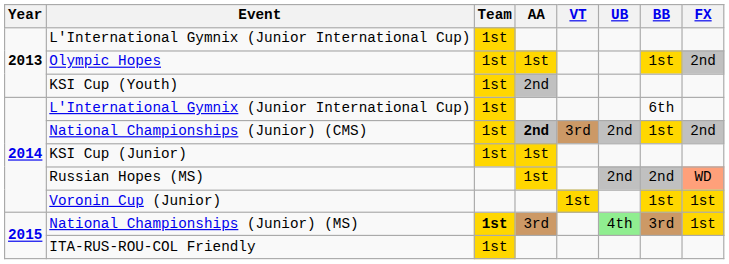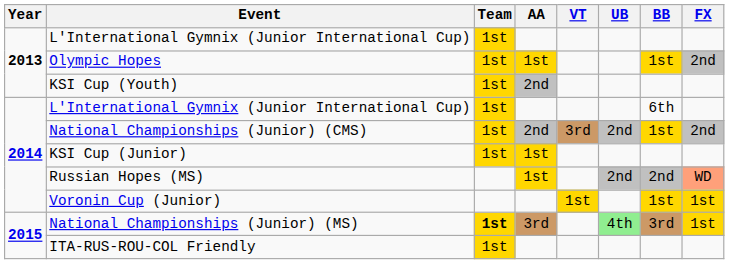(536, 132) bold -> (536, 132) normal
